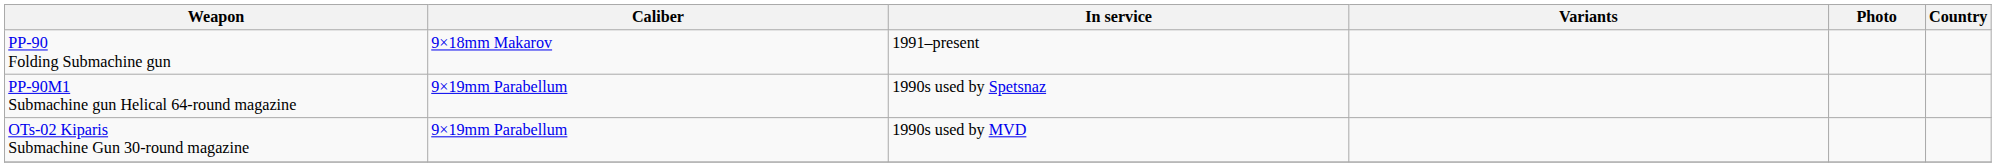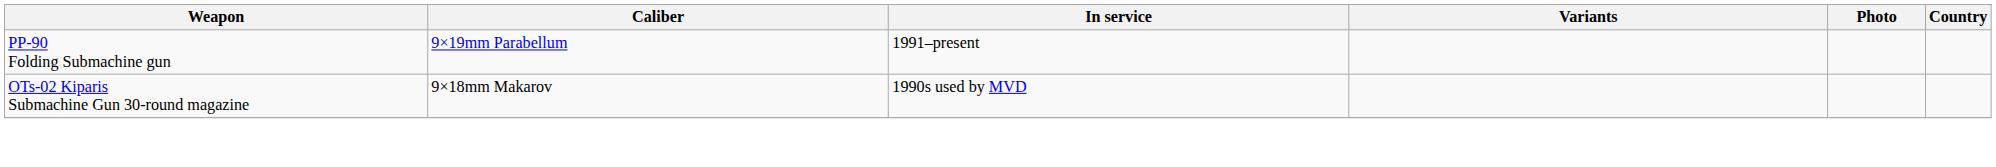(492, 42) 9×18mm Makarov -> (499, 42) 9×19mm Parabellum
- row: (152, 95)
(499, 130) 9×19mm Parabellum -> (492, 86) 9×18mm Makarov
